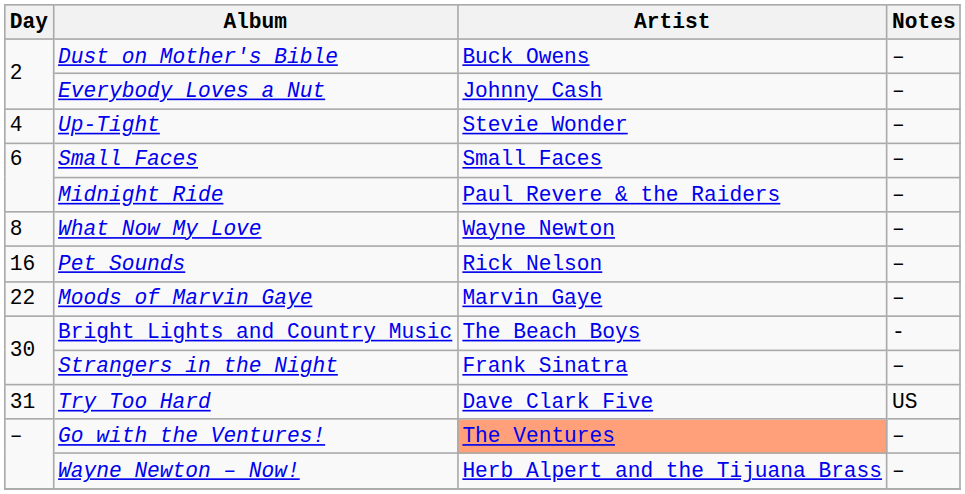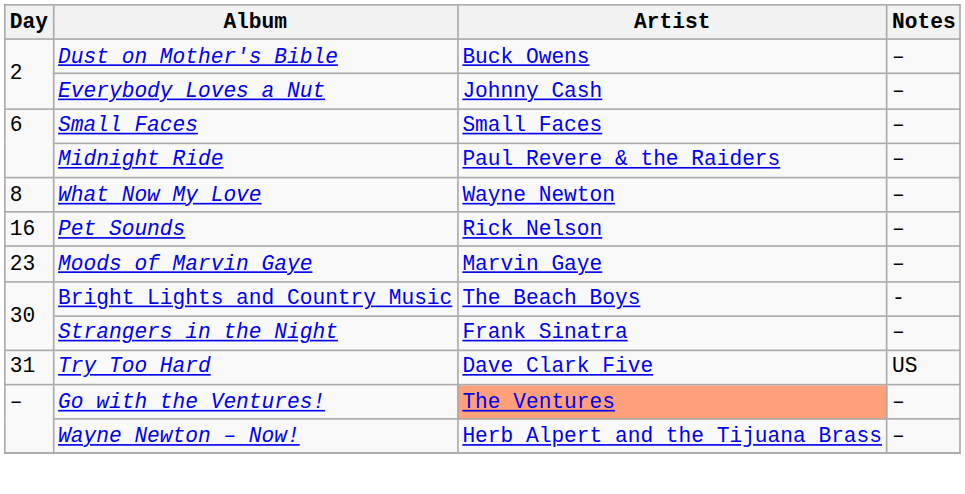- row: (109, 126)
(23, 298) 22 -> (23, 264) 23
